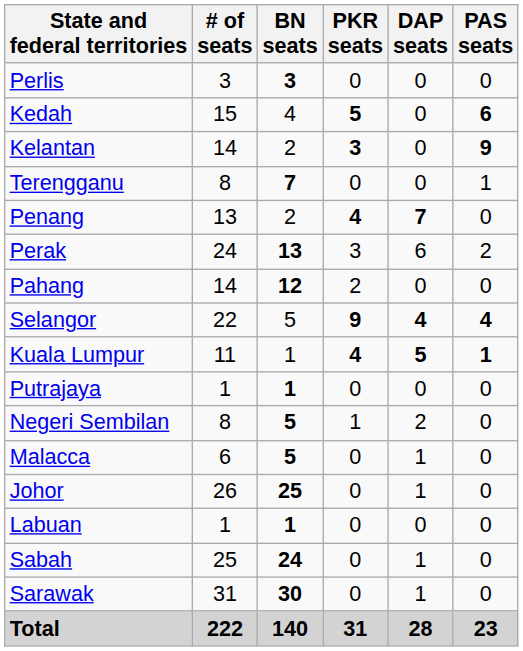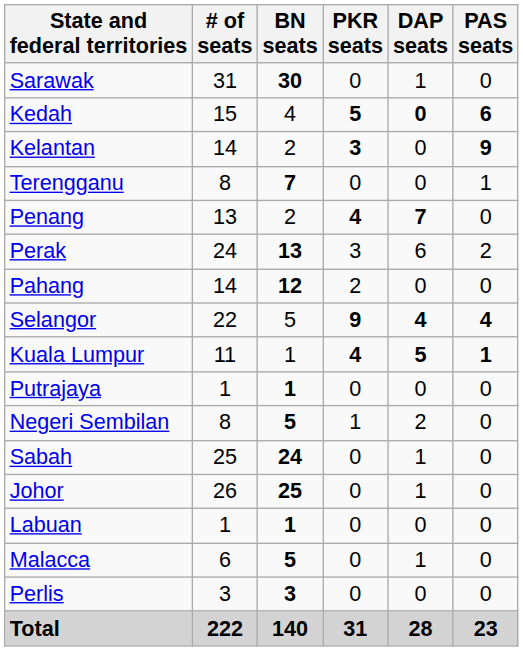rows swapped: (37, 80) <-> (52, 594)
(420, 114) normal -> (420, 114) bold
rows swapped: (50, 457) <-> (41, 559)
